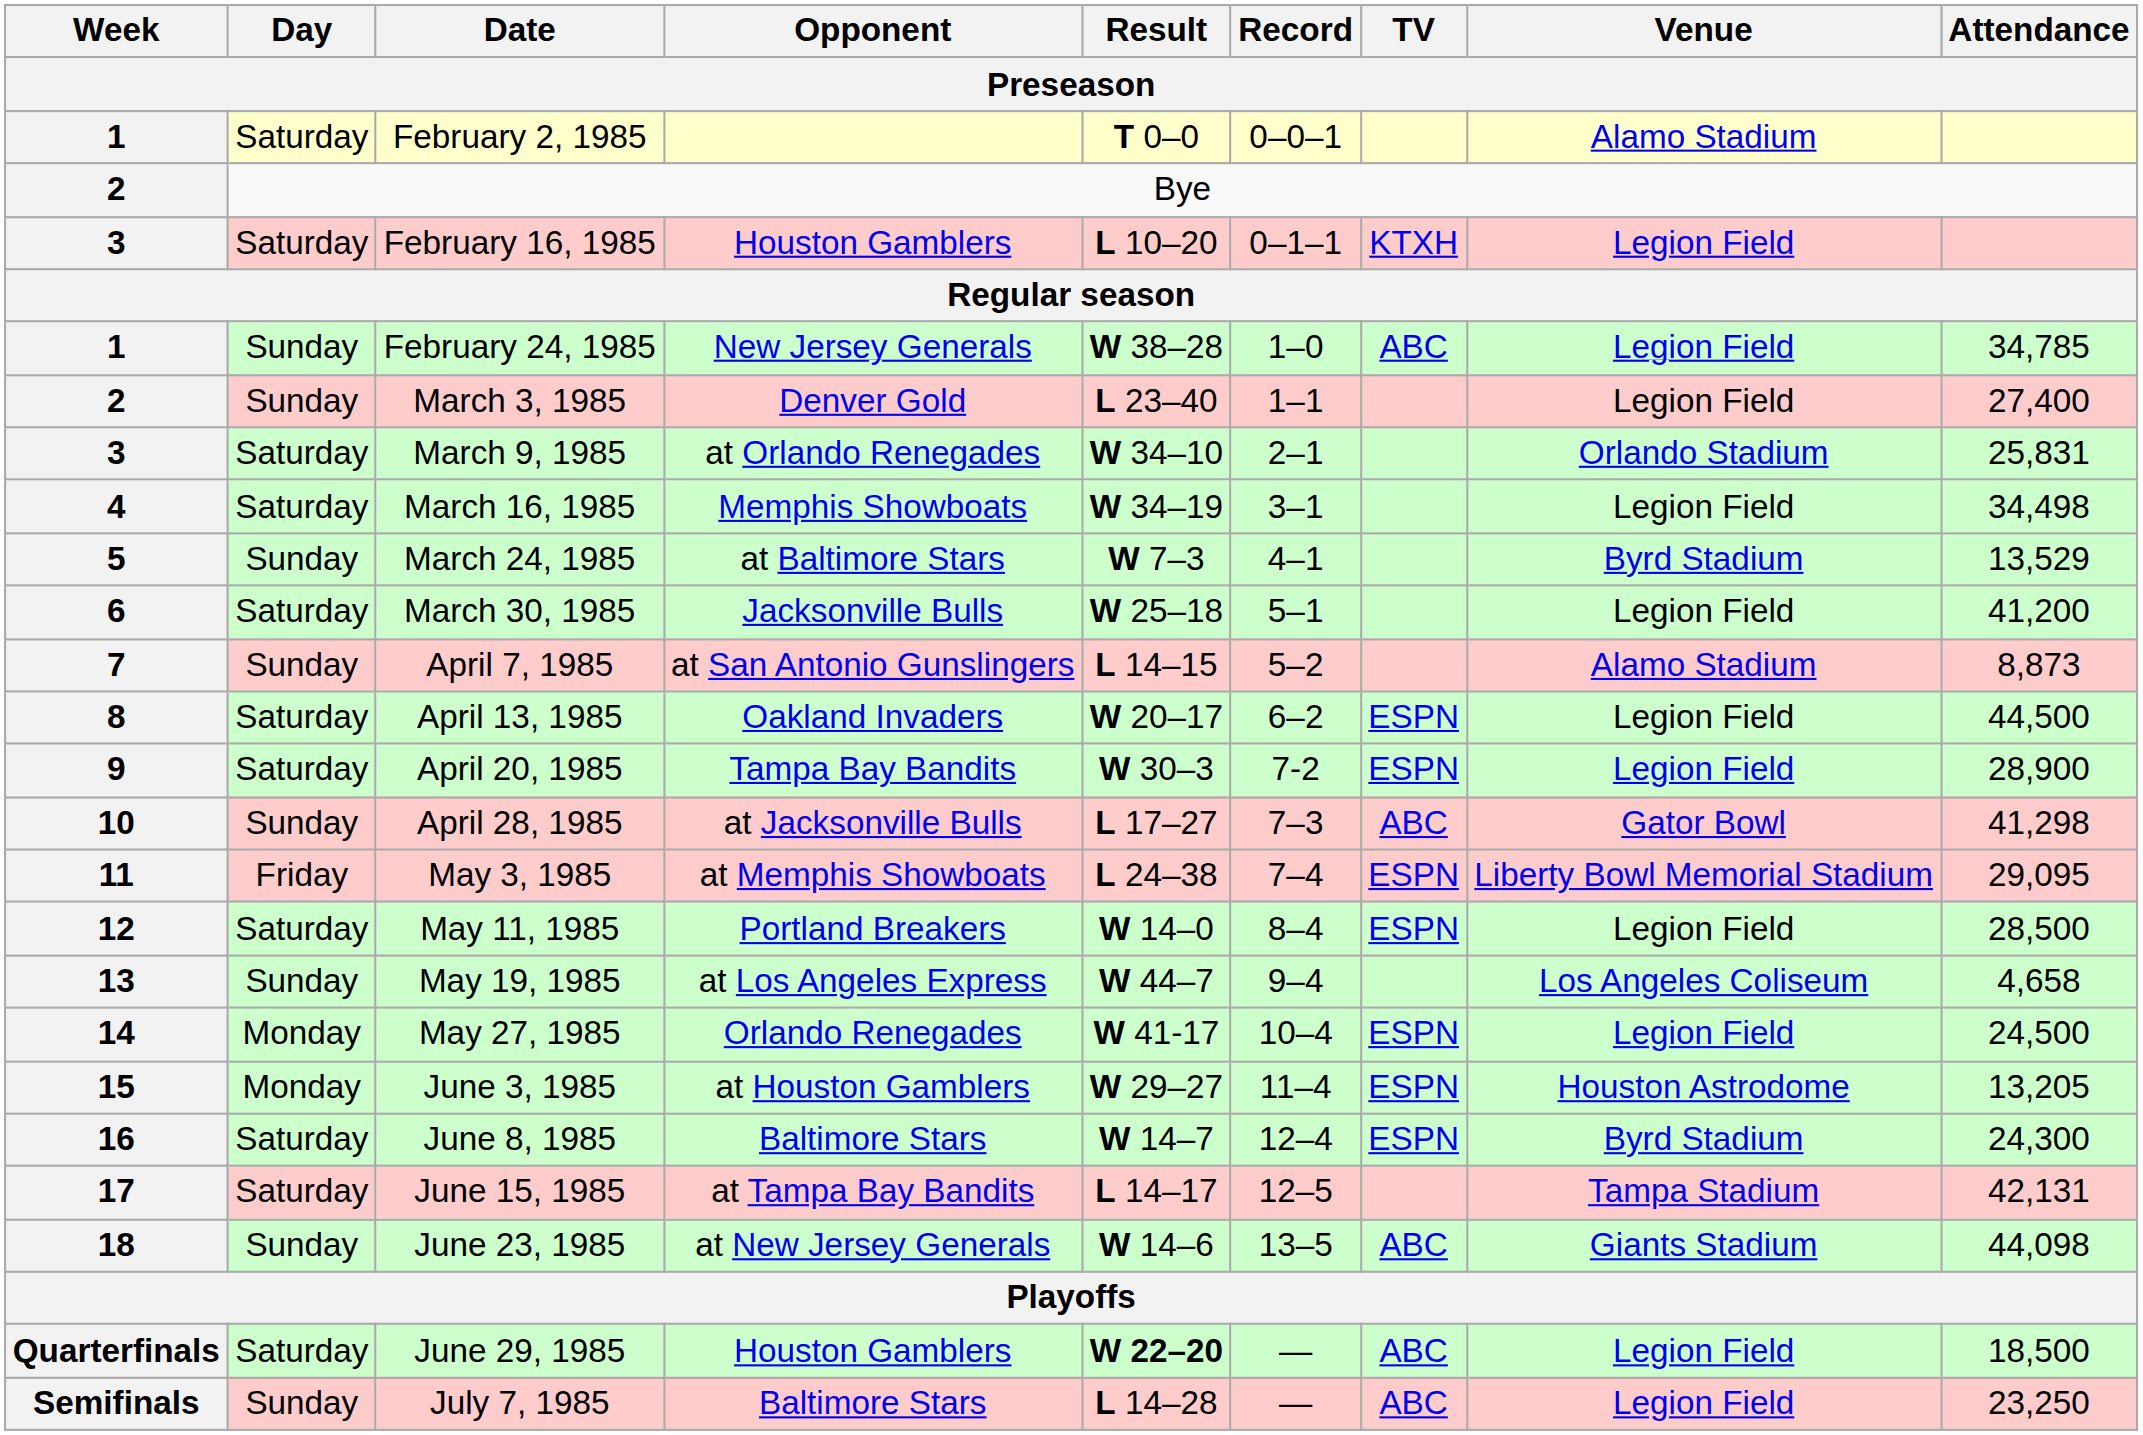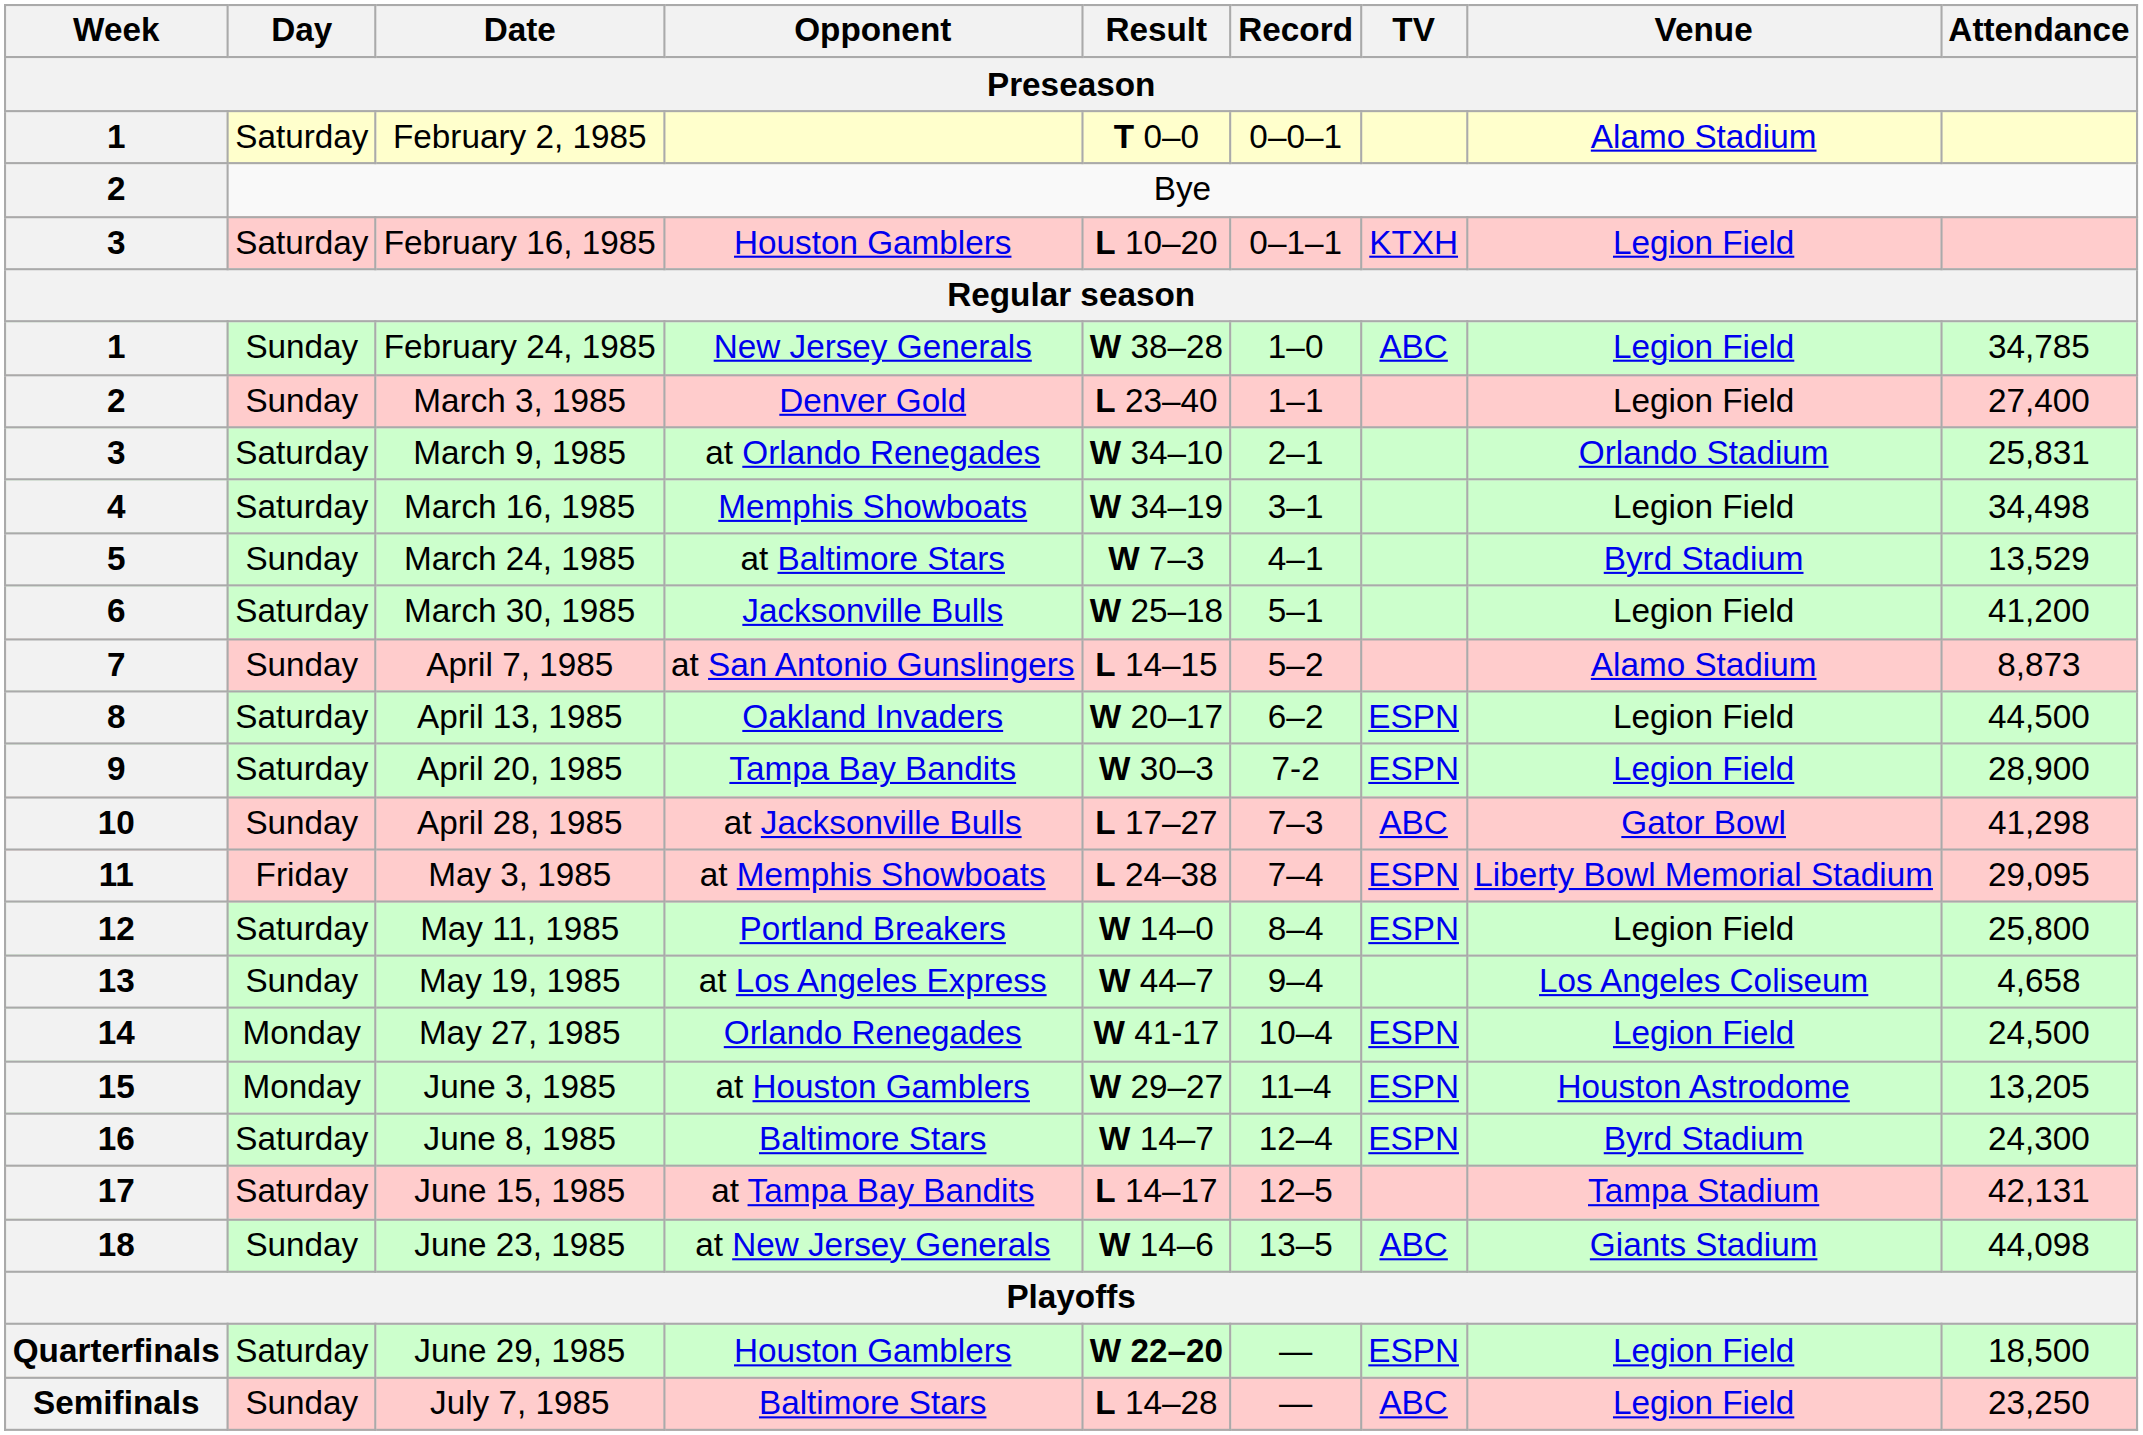(2039, 928) 28,500 -> (2039, 928) 25,800
(1414, 1350) ABC -> (1414, 1350) ESPN
